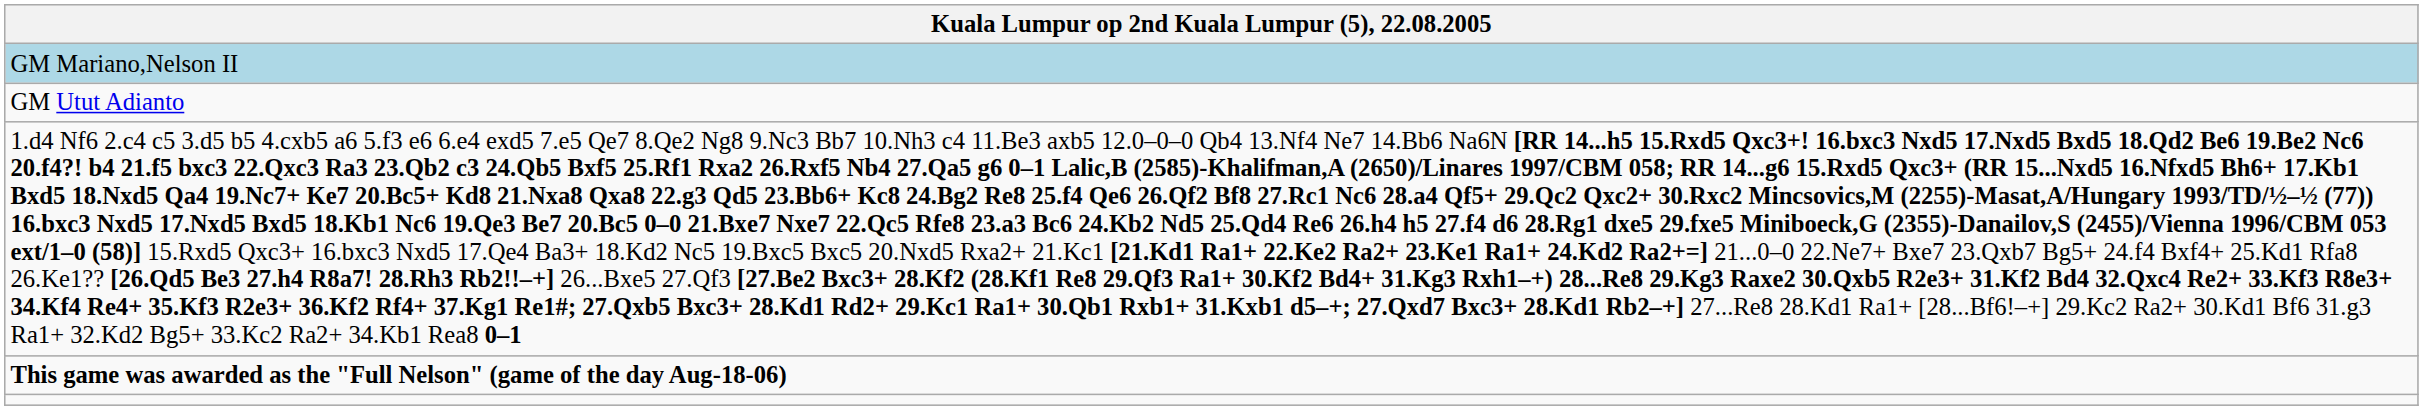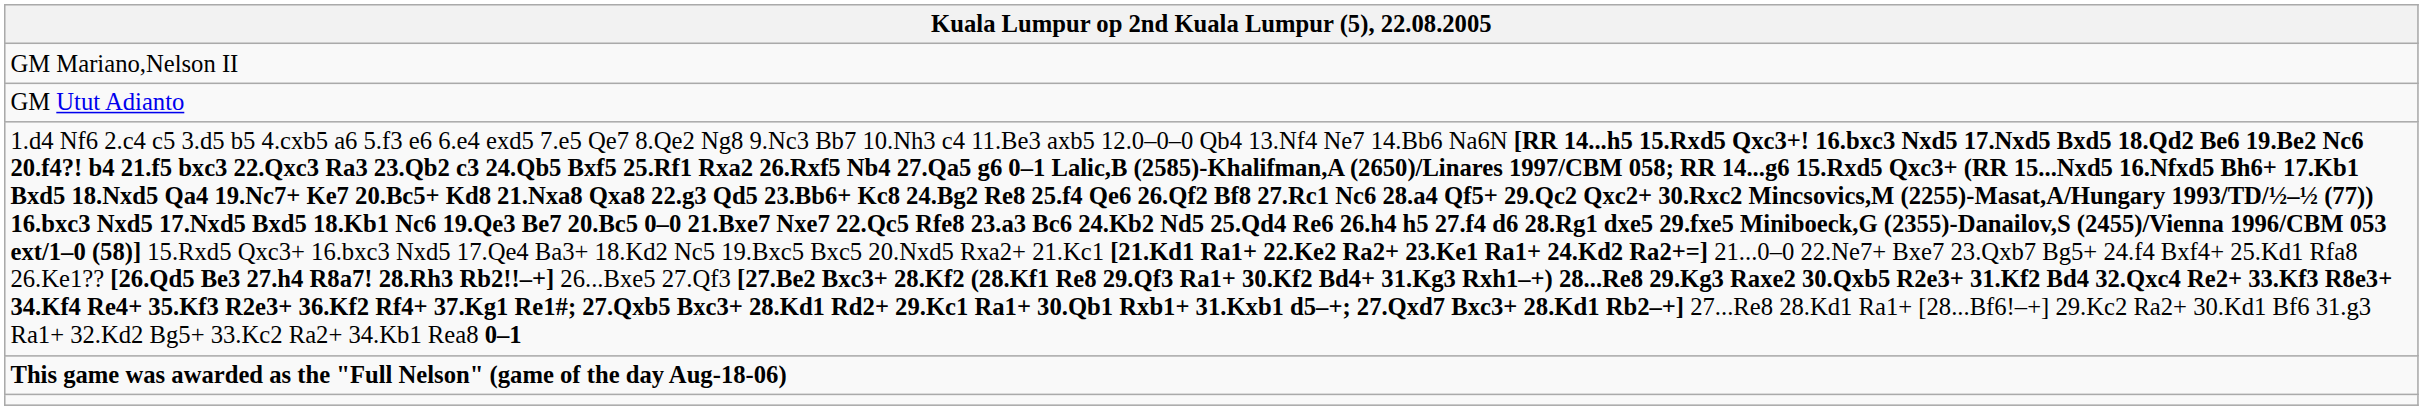(124, 63) lightblue background -> (124, 63) no background
